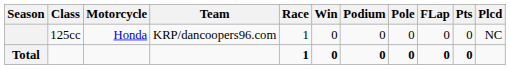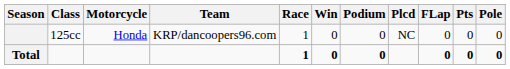columns swapped: (403, 14) <-> (490, 14)
